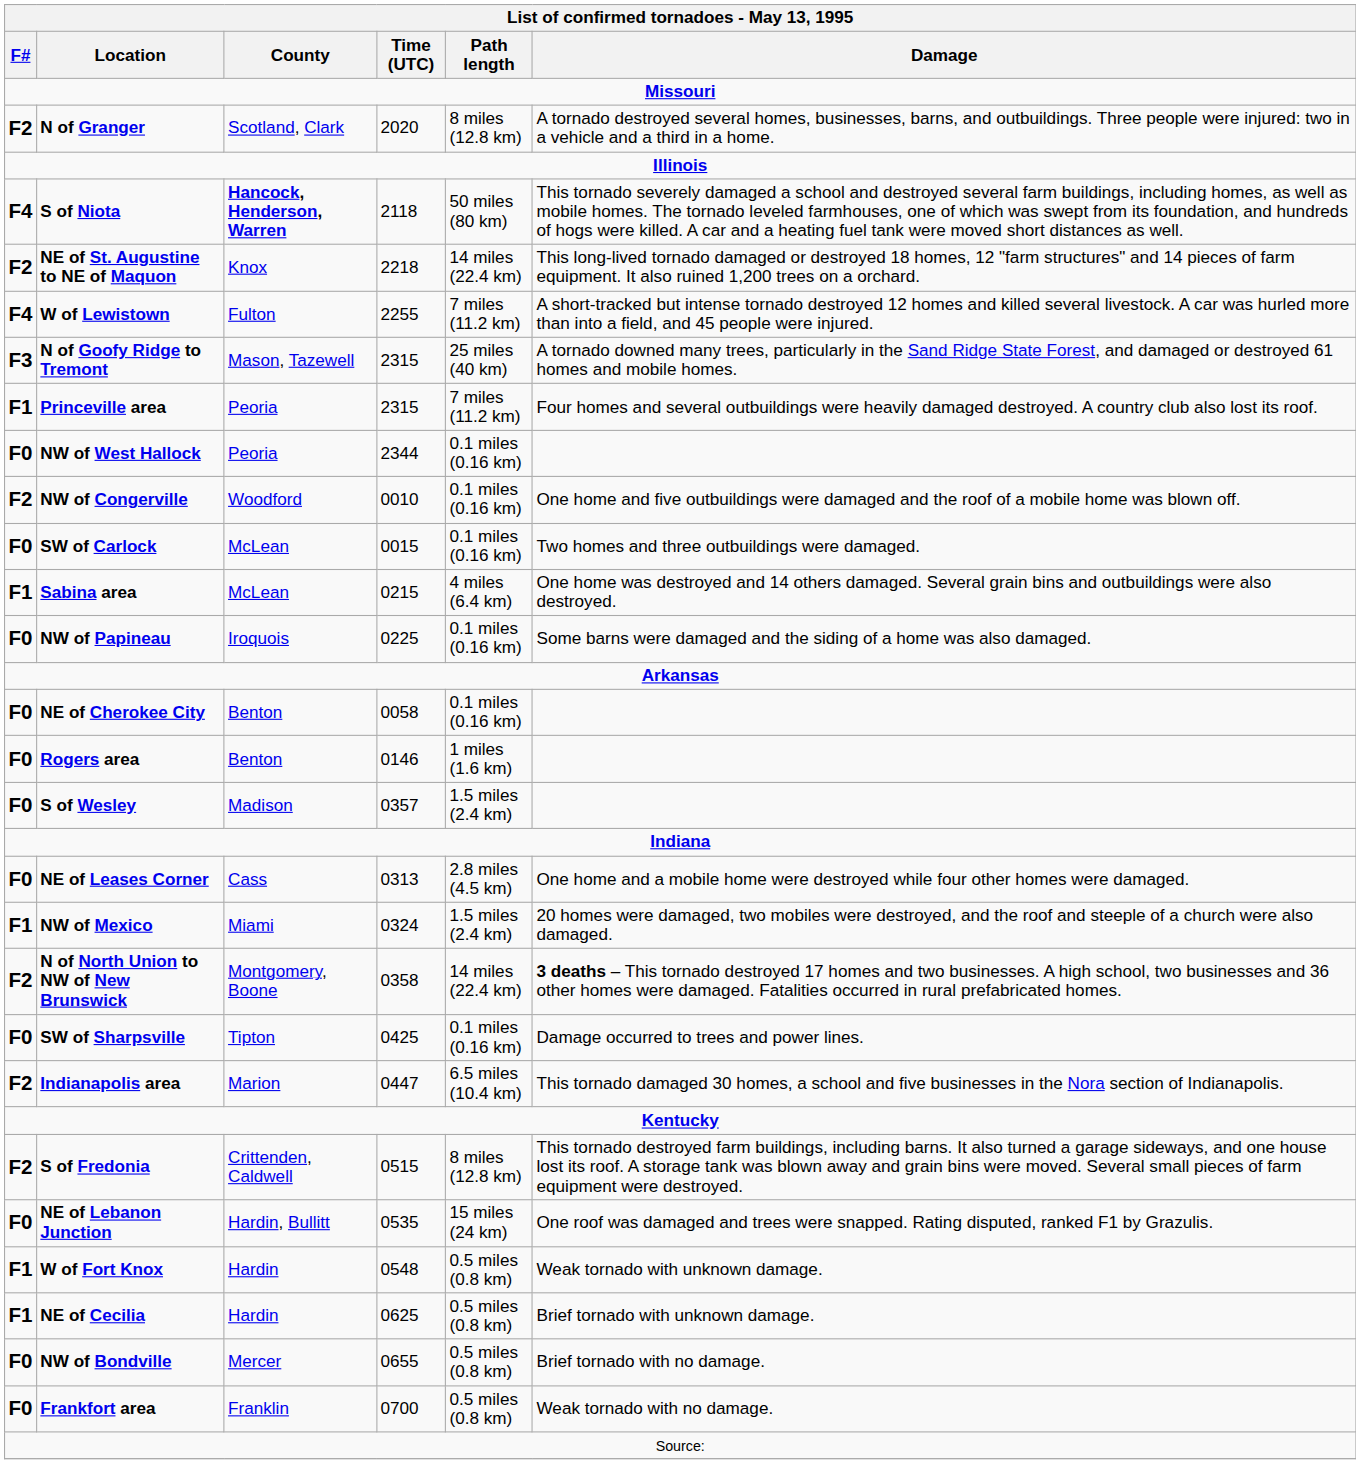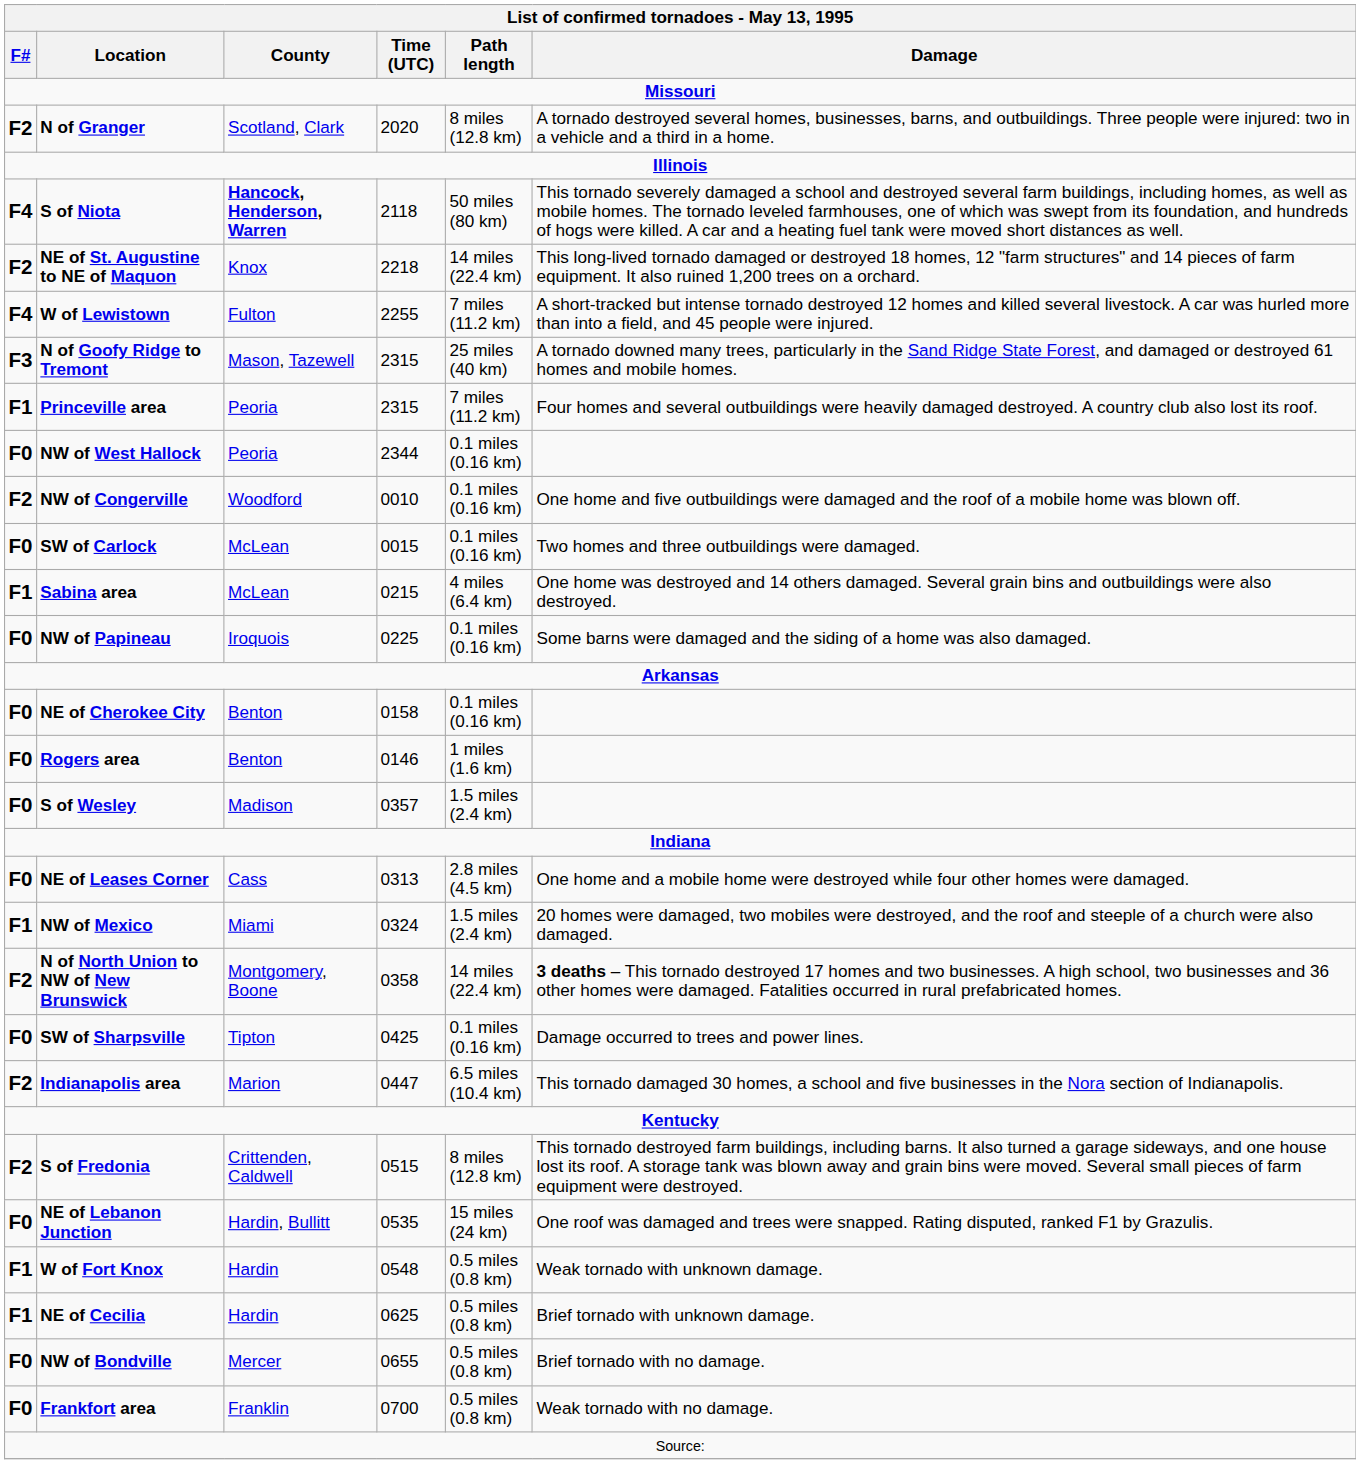(399, 712) 0058 -> (399, 712) 0158
